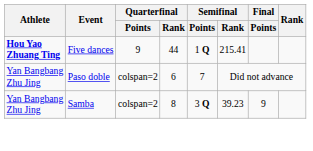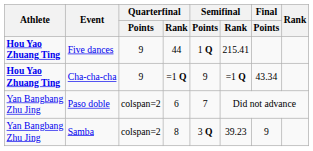+ row: (92, 77)
